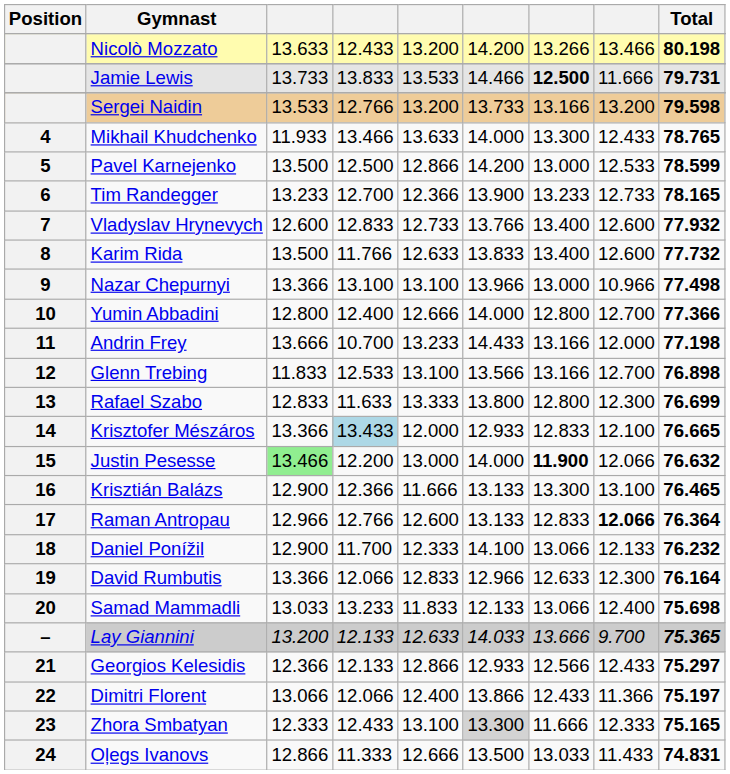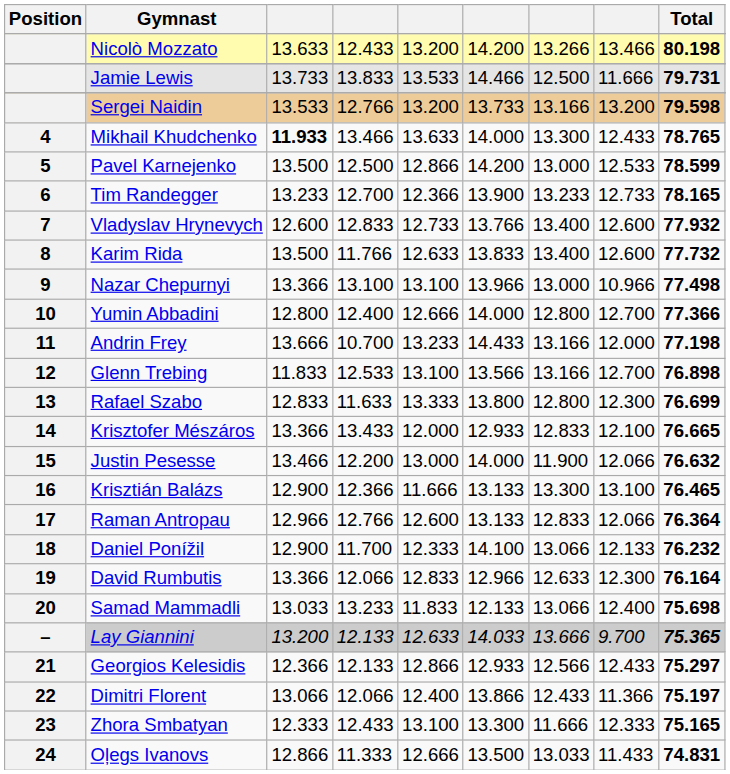(561, 78) bold -> (561, 78) normal
(299, 136) normal -> (299, 136) bold
(365, 431) lightblue background -> (365, 431) no background
(300, 460) lightgreen background -> (300, 460) no background
(561, 460) bold -> (560, 460) normal
(626, 519) bold -> (626, 519) normal
(496, 725) lightgrey background -> (496, 725) no background
